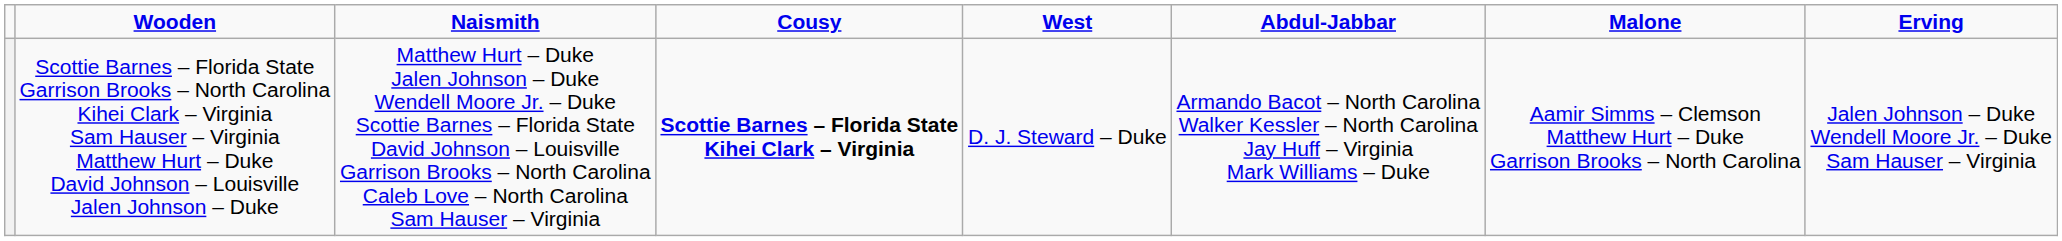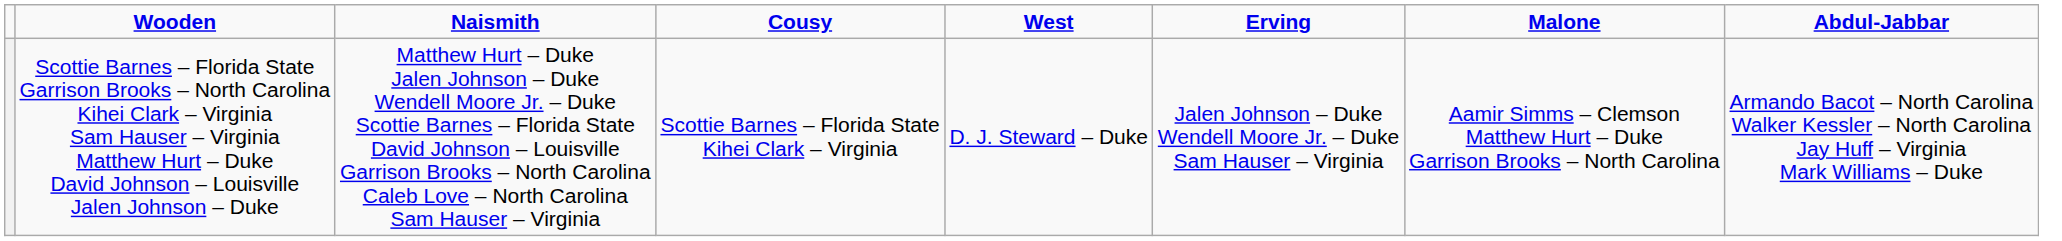columns swapped: (1931, 22) <-> (1328, 22)
(809, 137) bold -> (800, 137) normal
